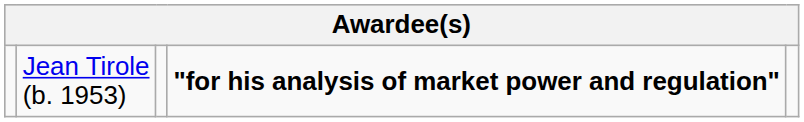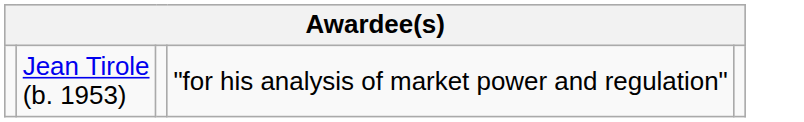(477, 80) bold -> (451, 80) normal
